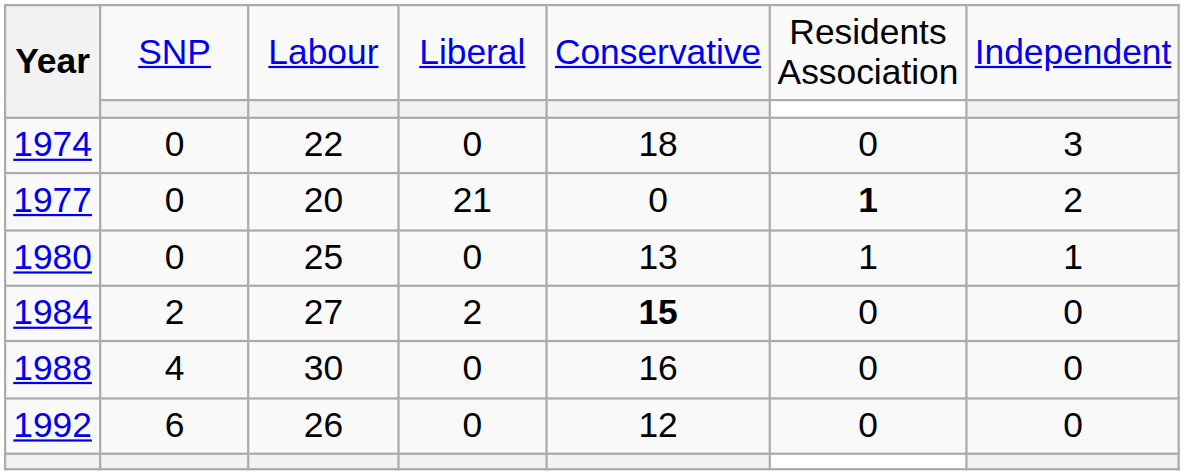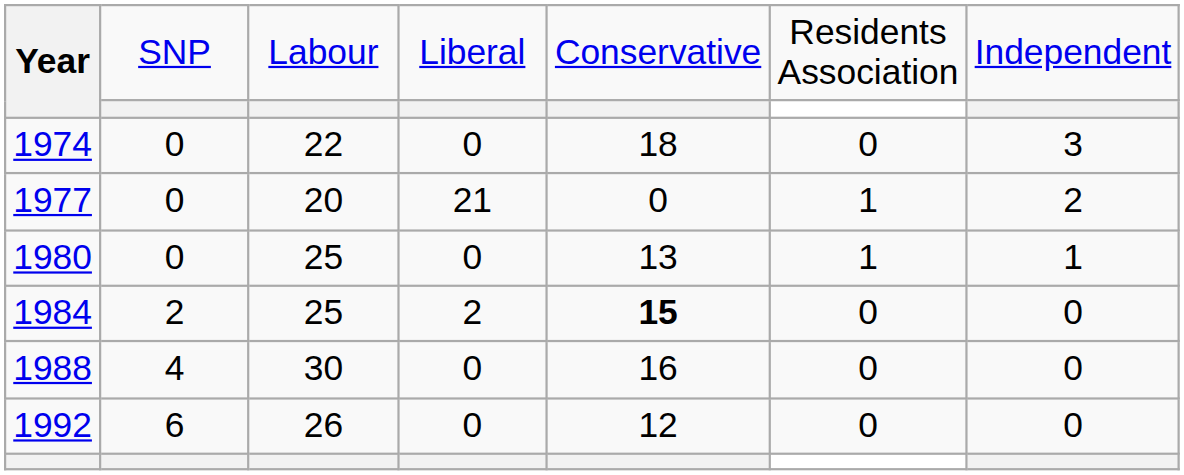(868, 200) bold -> (868, 200) normal
(323, 312) 27 -> (323, 312) 25
